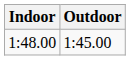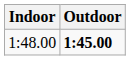(87, 42) normal -> (88, 42) bold
